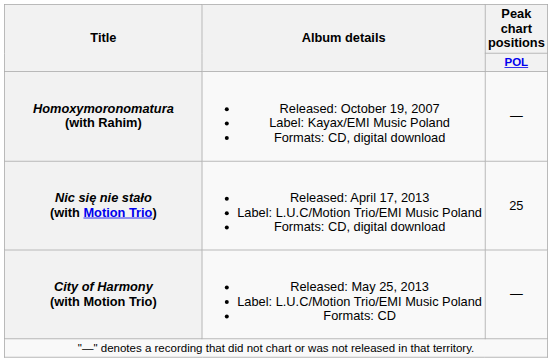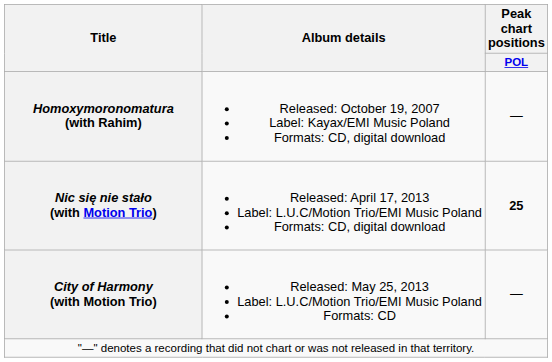(516, 205) normal -> (516, 205) bold
